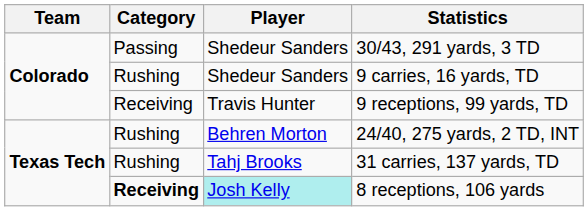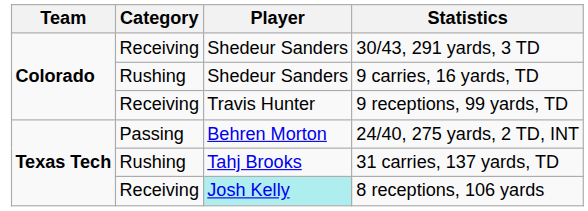(146, 47) Passing -> (159, 47) Receiving
(147, 133) Rushing -> (152, 133) Passing
(156, 190) bold -> (159, 190) normal
